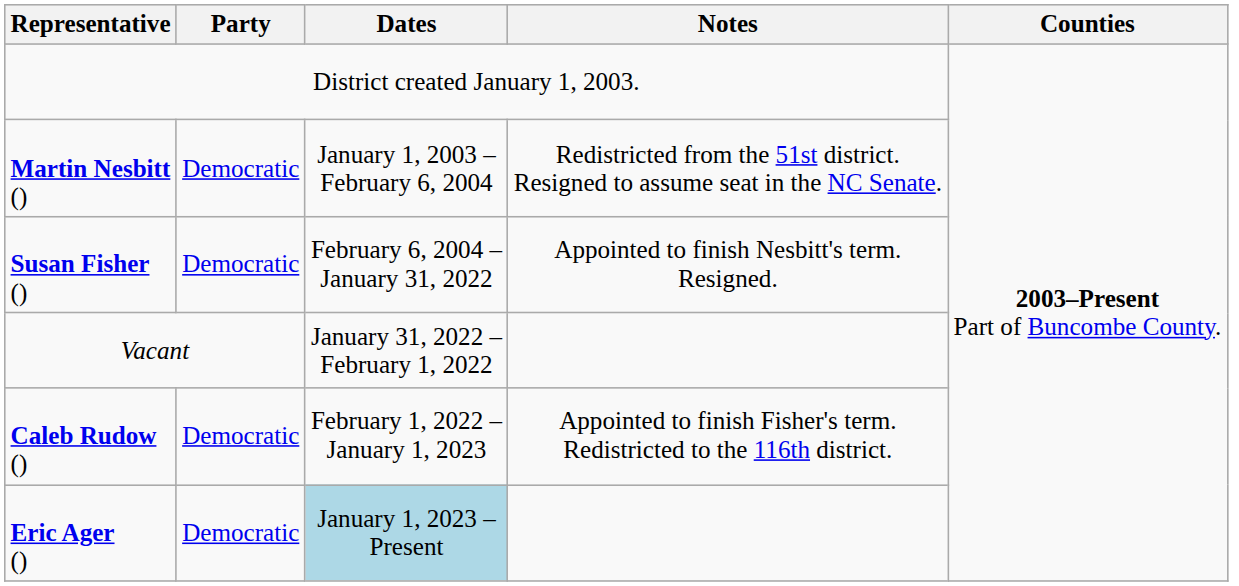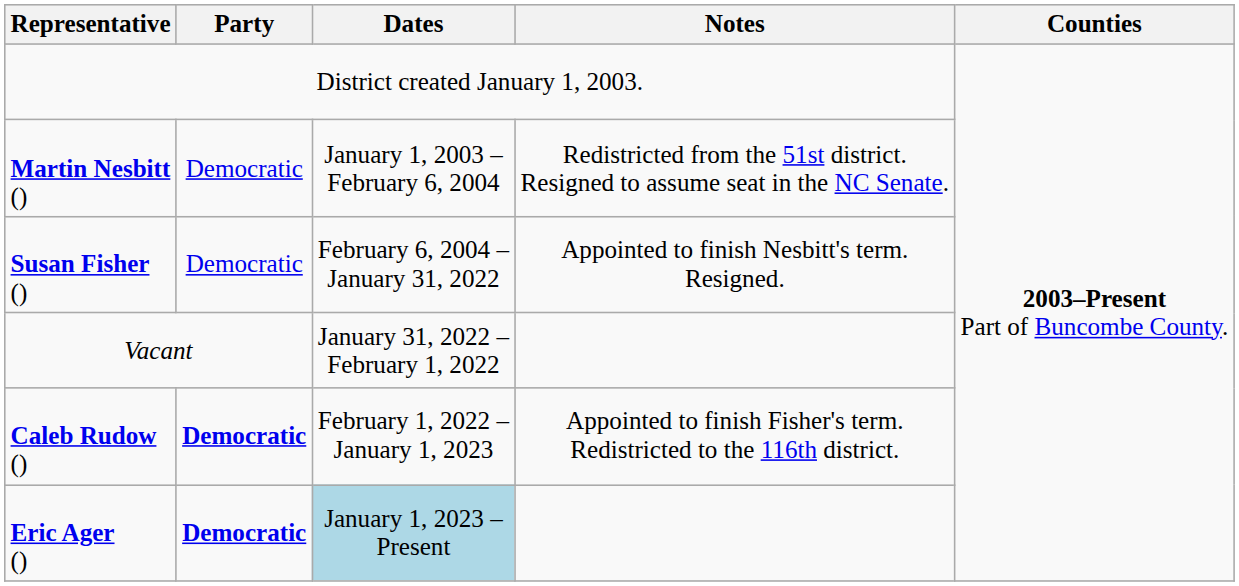(241, 435) normal -> (244, 435) bold
(241, 532) normal -> (244, 532) bold
